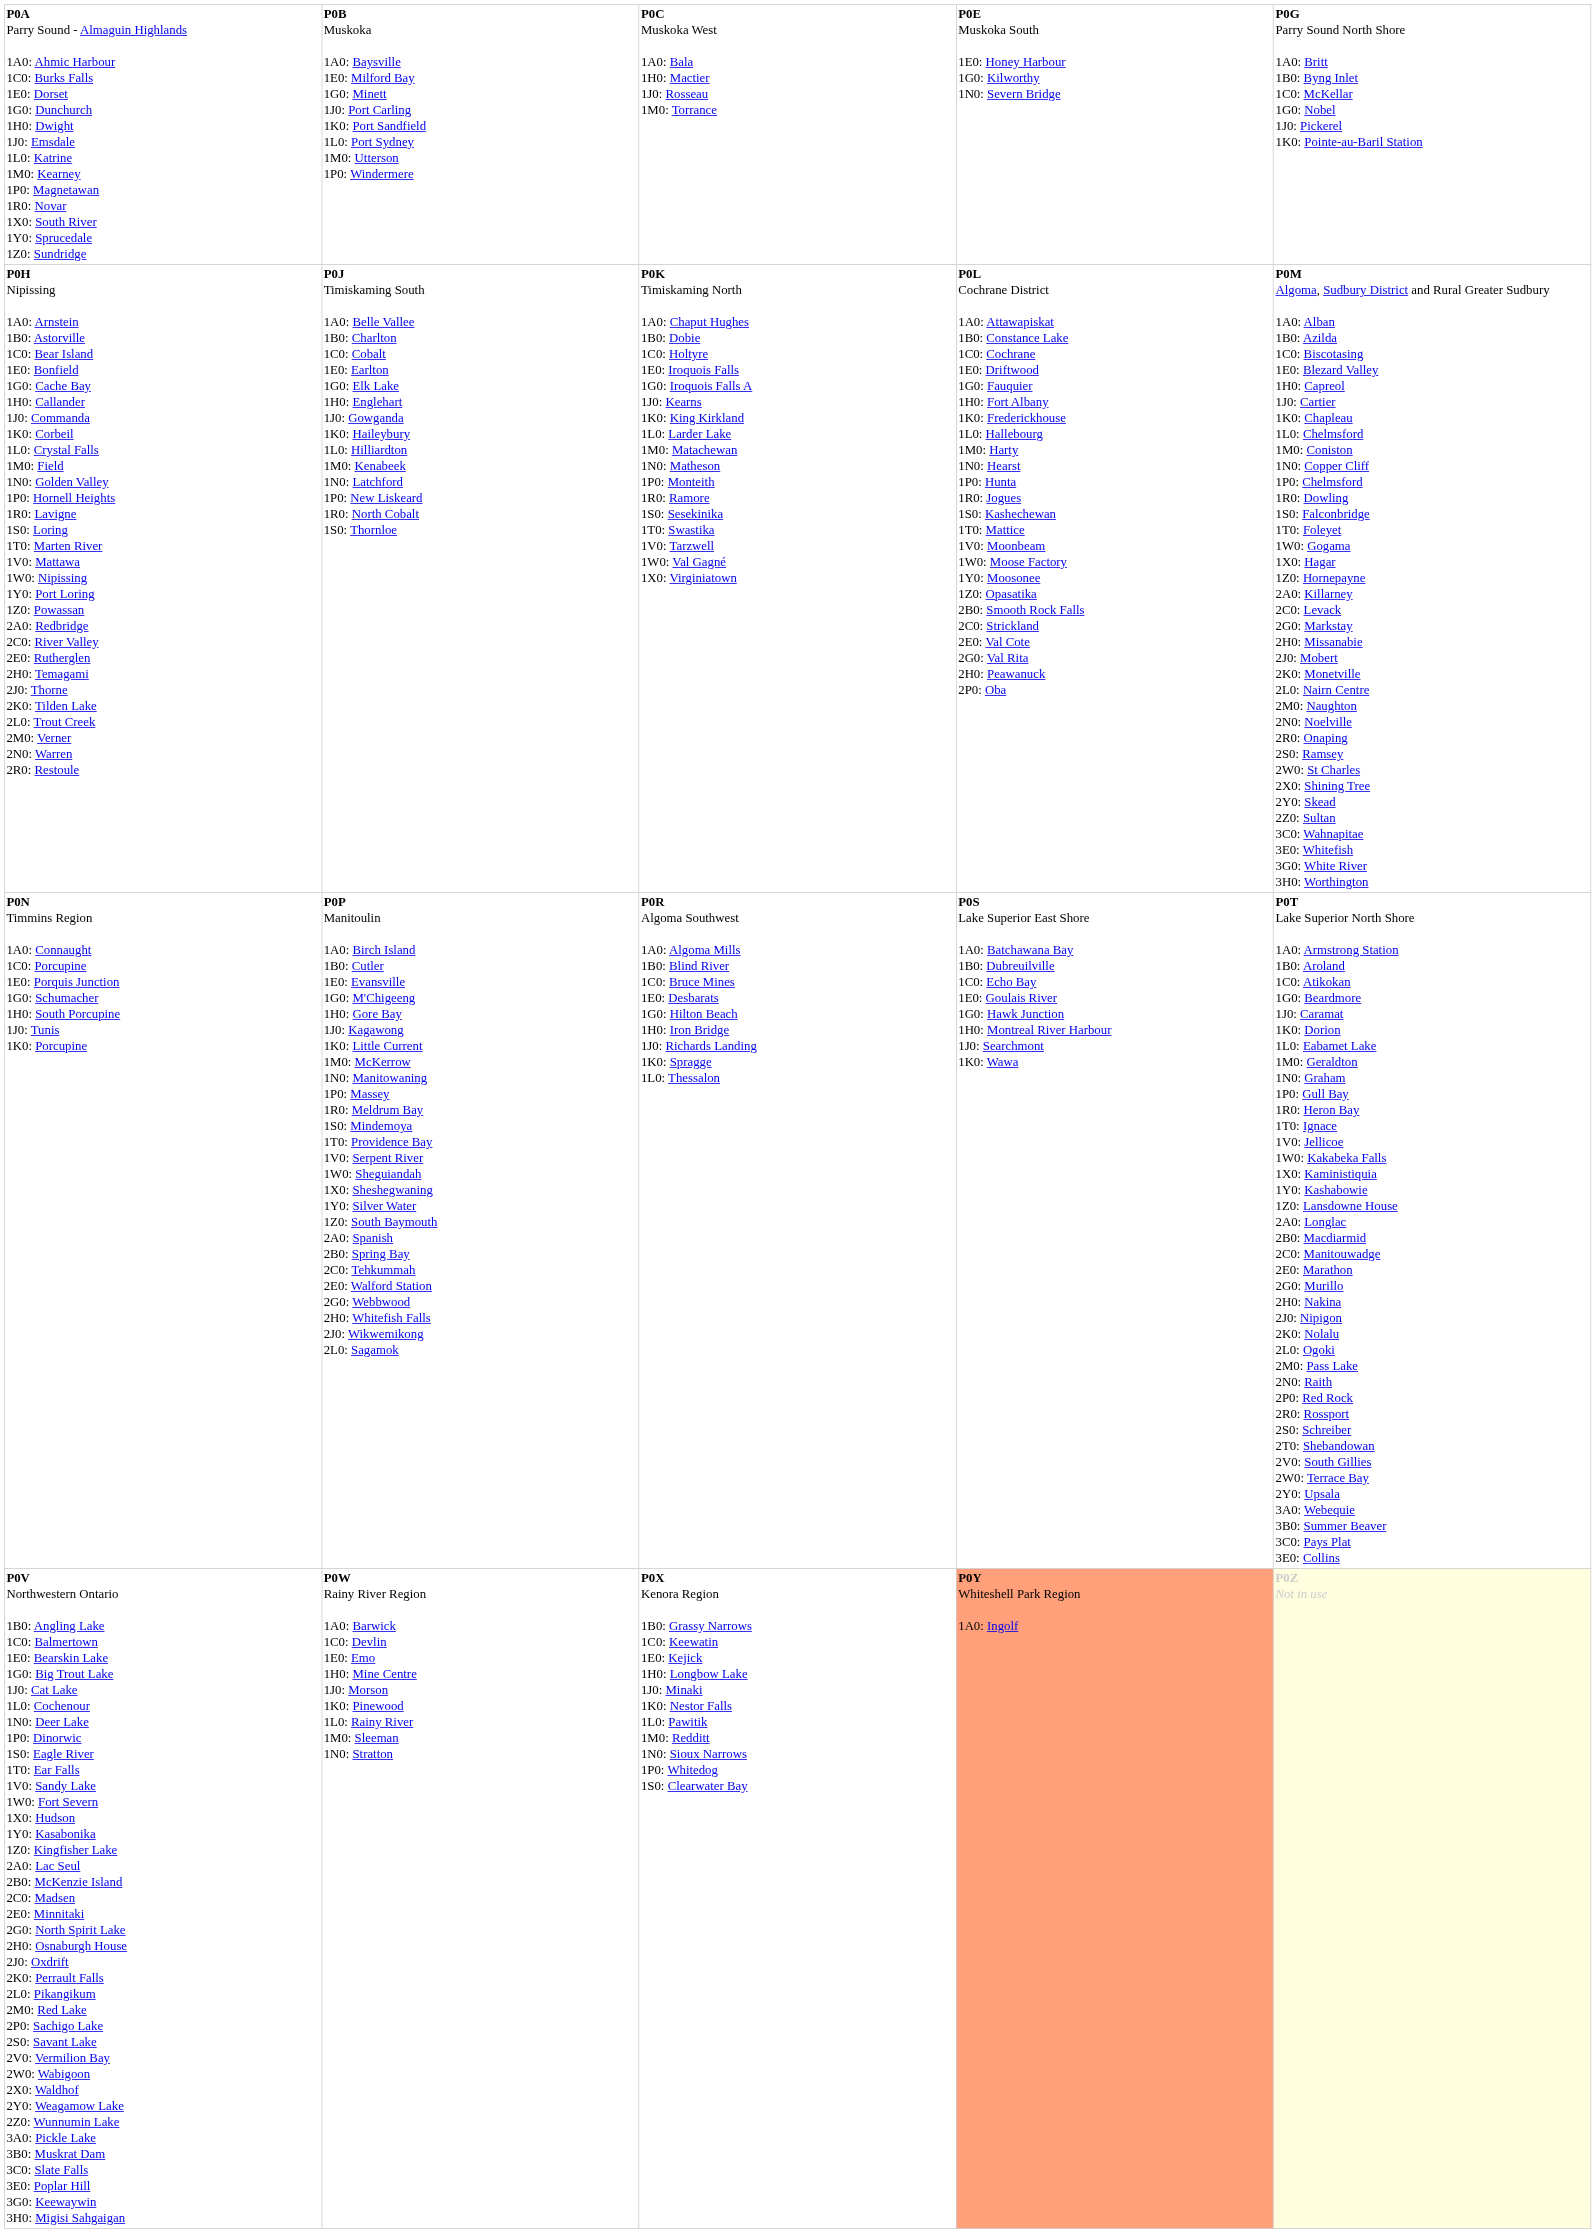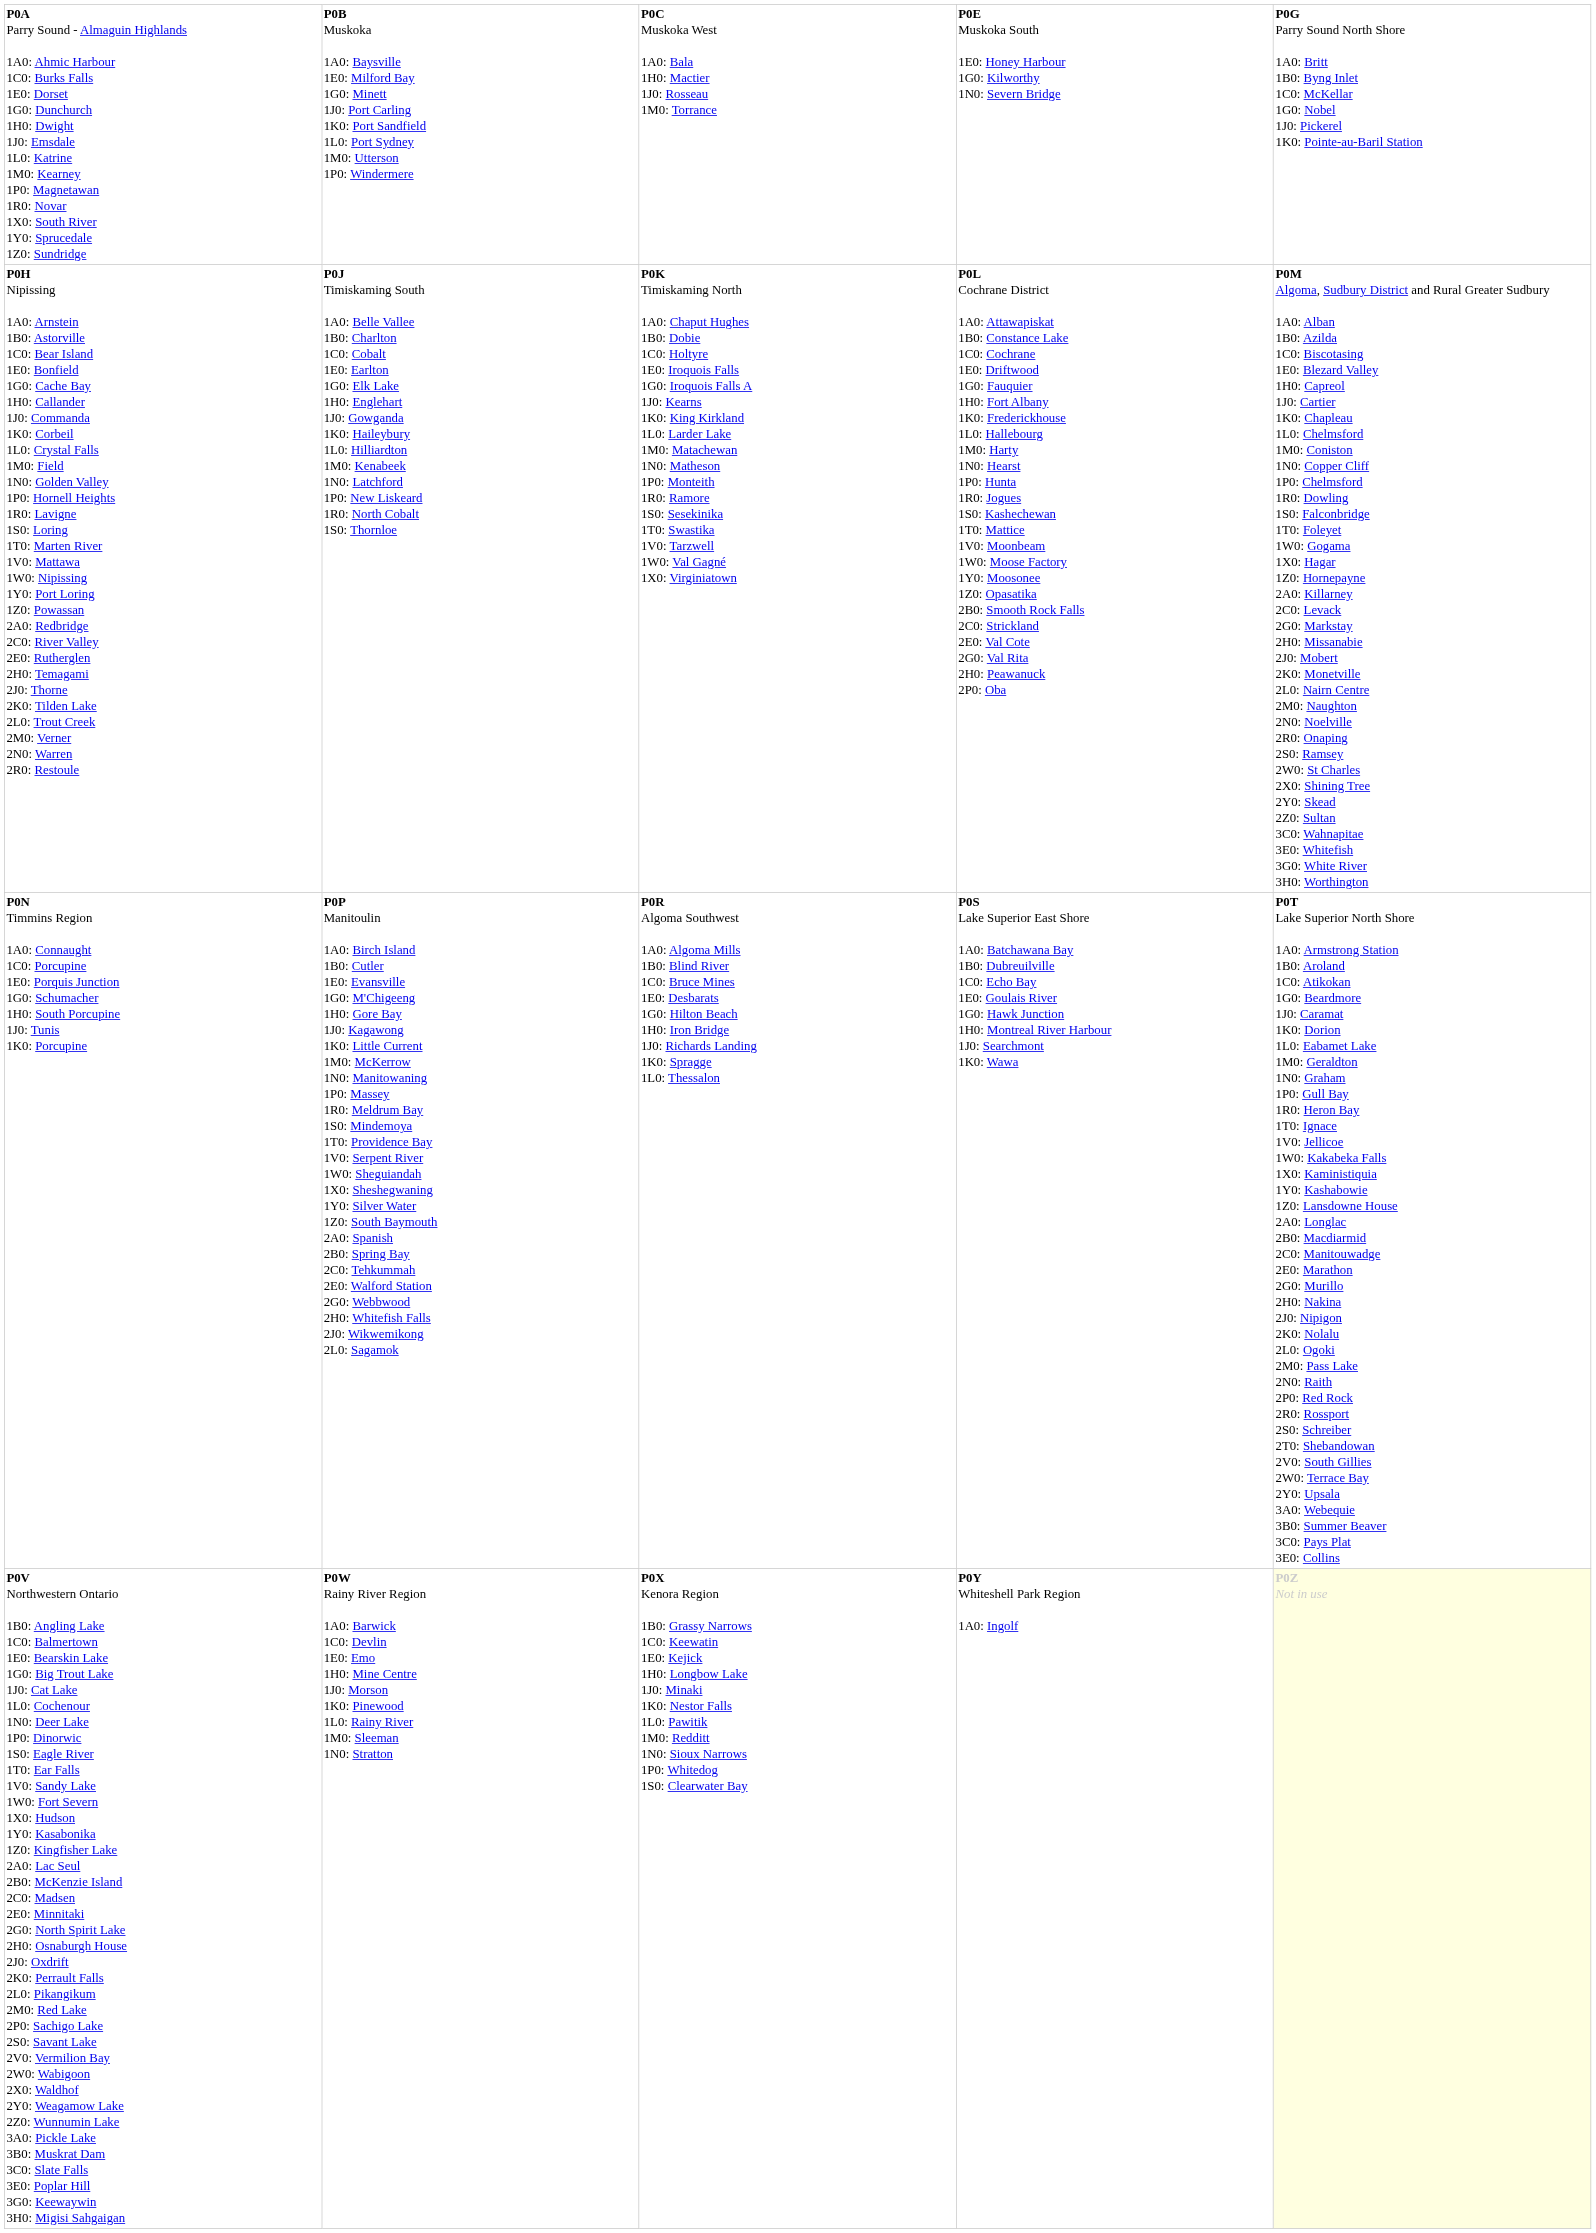(1019, 1602) lightsalmon background -> (1019, 1602) no background
